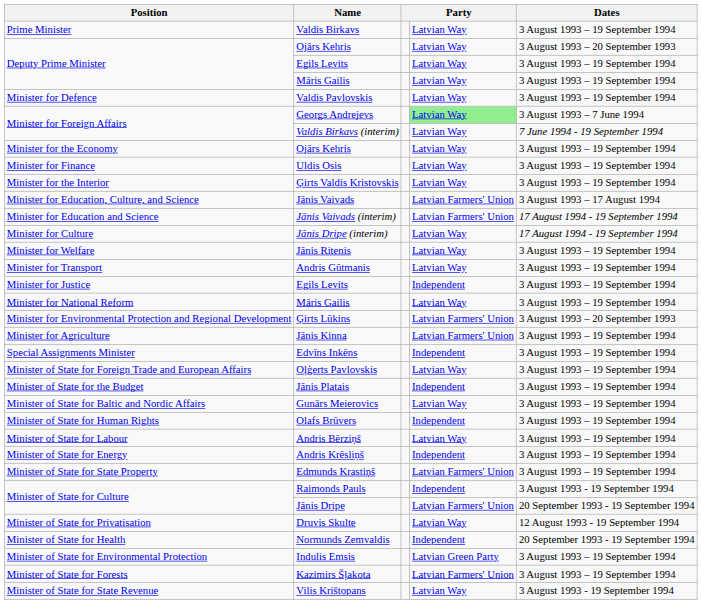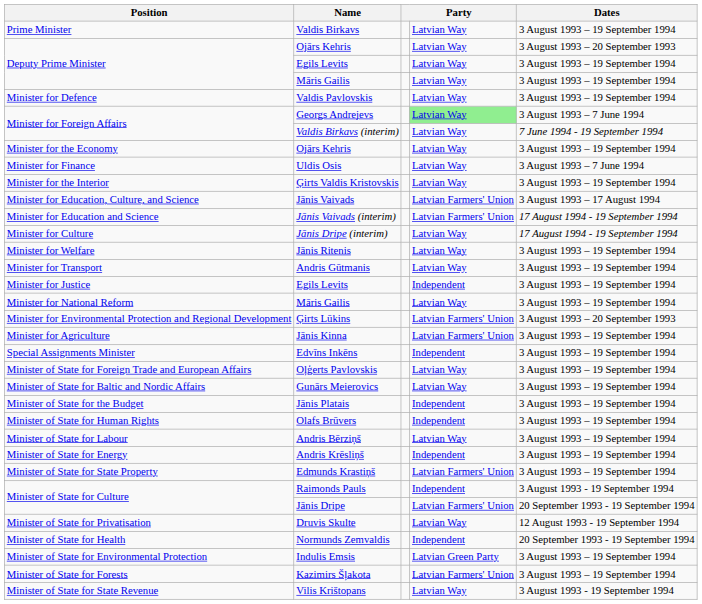(597, 166) 3 August 1993 – 19 September 1994 -> (581, 166) 3 August 1993 – 7 June 1994
rows swapped: (106, 404) <-> (75, 387)
